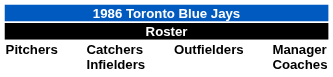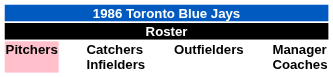(32, 50) no background -> (32, 50) pink background
